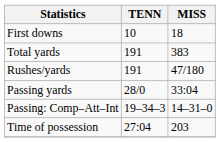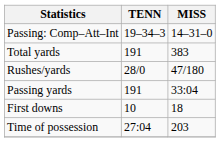rows swapped: (35, 33) <-> (63, 108)
(133, 71) 191 -> (135, 71) 28/0
(135, 89) 28/0 -> (133, 89) 191
